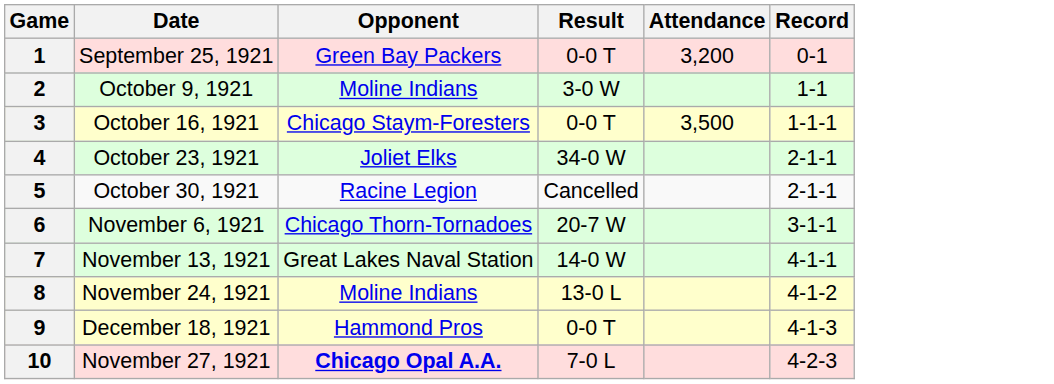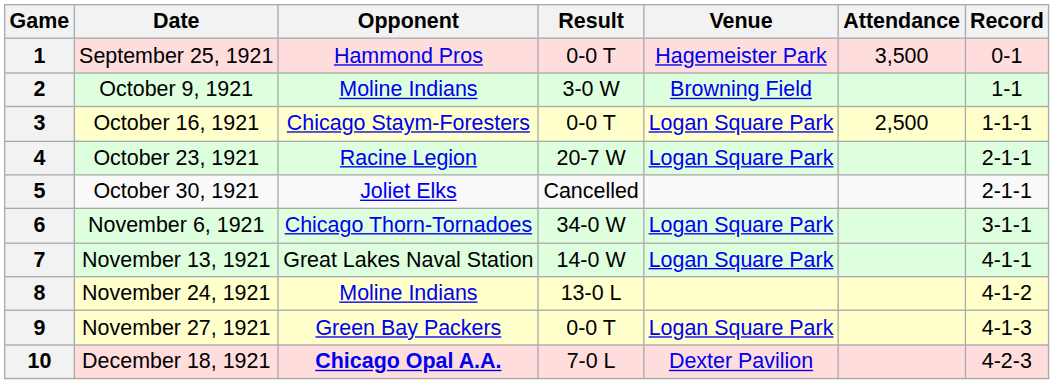+ column: (741, 21)
(408, 55) Green Bay Packers -> (408, 55) Hammond Pros
(707, 55) 3,200 -> (902, 55) 3,500
(707, 123) 3,500 -> (902, 123) 2,500
(408, 157) Joliet Elks -> (408, 157) Racine Legion
(591, 157) 34-0 W -> (591, 157) 20-7 W
(408, 191) Racine Legion -> (408, 191) Joliet Elks
(591, 225) 20-7 W -> (591, 225) 34-0 W
(176, 327) December 18, 1921 -> (176, 327) November 27, 1921
(408, 327) Hammond Pros -> (408, 327) Green Bay Packers
(176, 361) November 27, 1921 -> (176, 361) December 18, 1921
